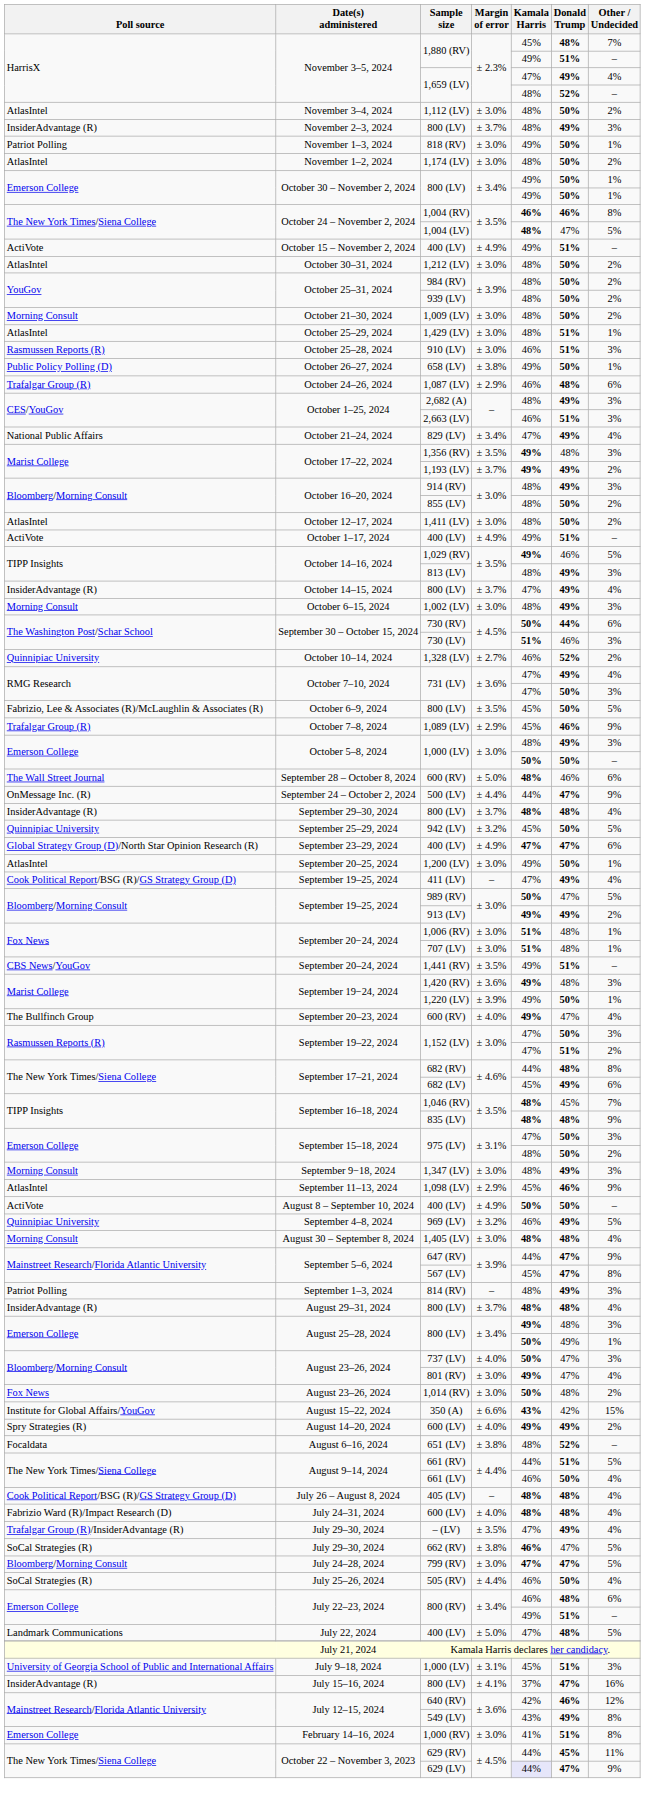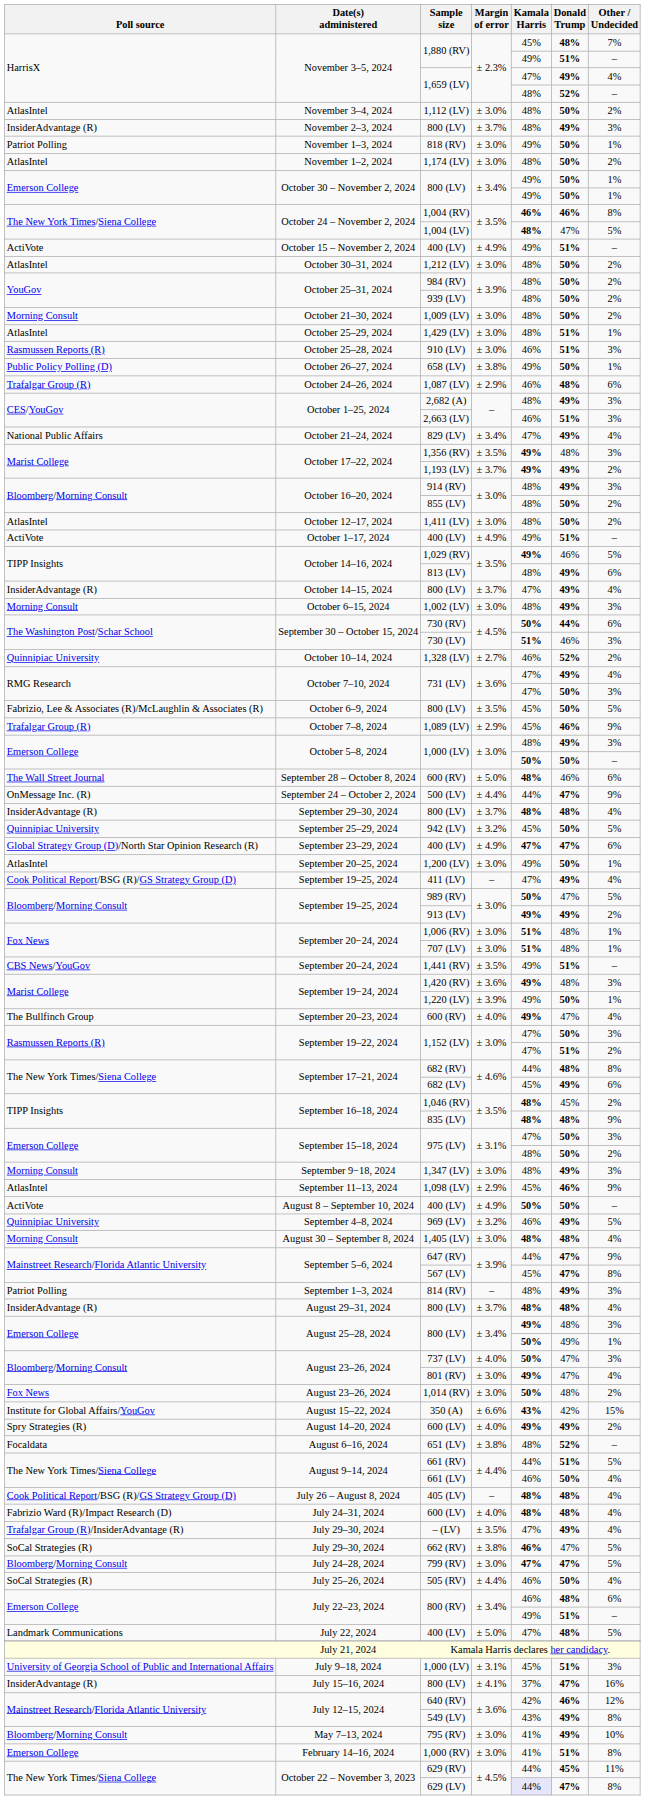(614, 572) 3% -> (614, 572) 6%
(614, 1102) 7% -> (614, 1102) 2%
+ row: (348, 1735)
(614, 1769) 9% -> (614, 1786) 8%
